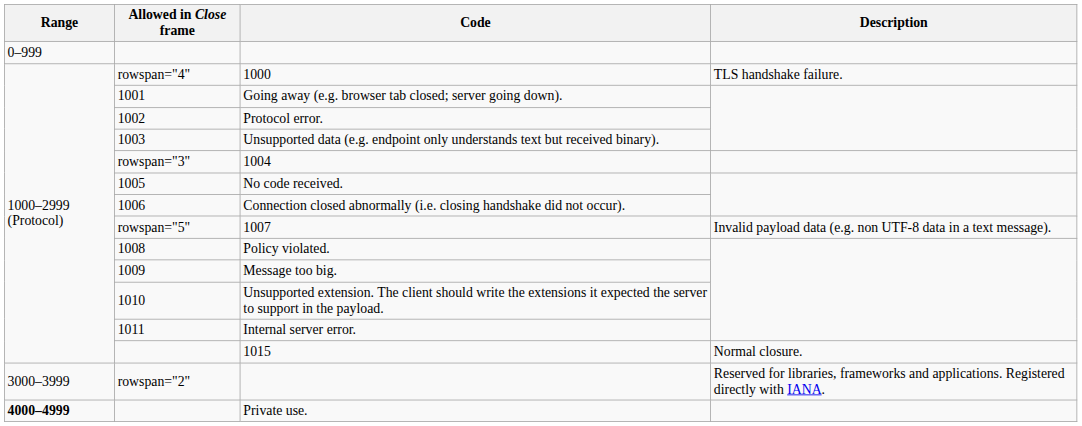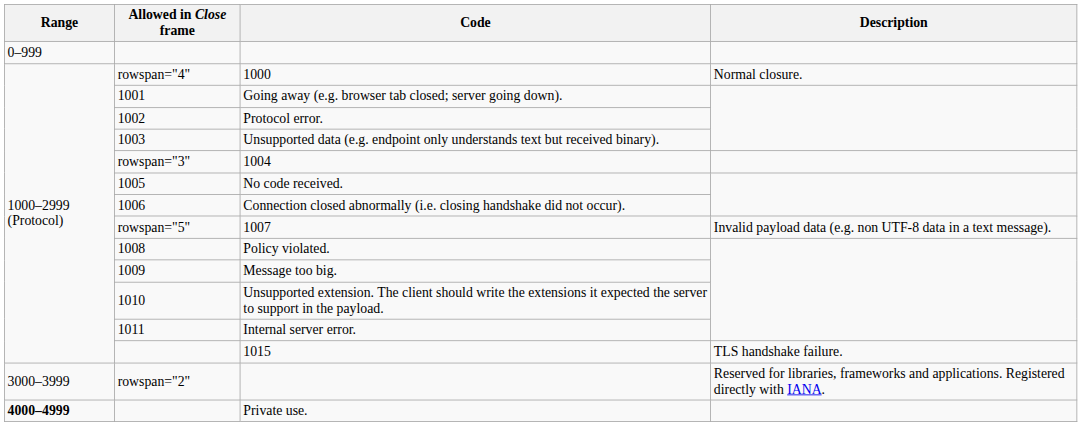(778, 74) TLS handshake failure. -> (758, 74) Normal closure.
(758, 351) Normal closure. -> (778, 351) TLS handshake failure.
